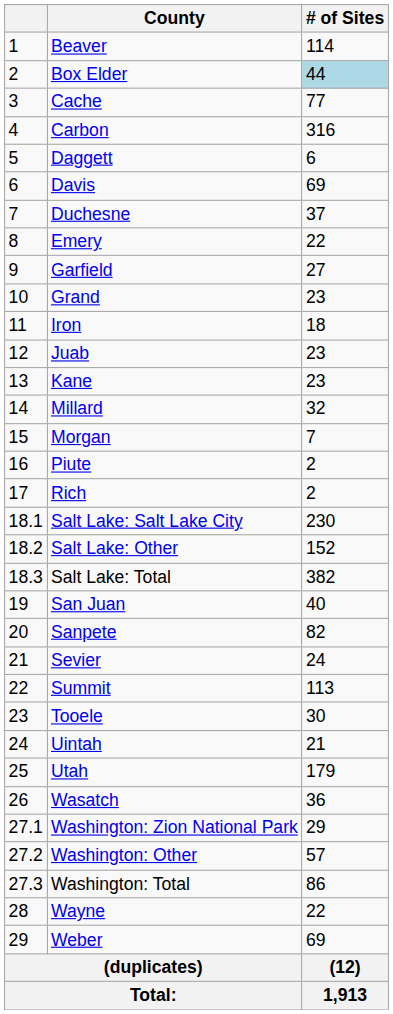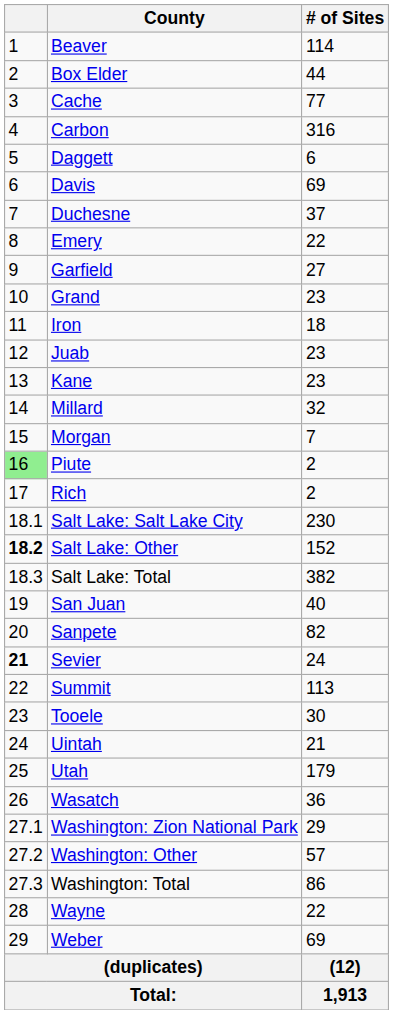(316, 74) lightblue background -> (316, 74) no background
(18, 465) no background -> (18, 465) lightgreen background
(26, 548) normal -> (26, 548) bold
(18, 660) normal -> (18, 660) bold
